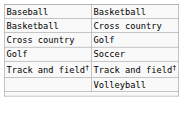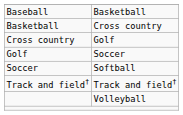+ row: (115, 68)
